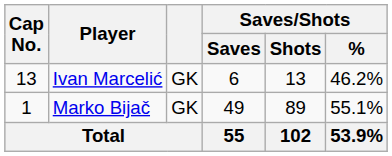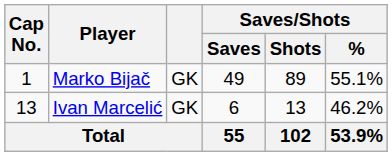rows swapped: (101, 107) <-> (108, 78)
